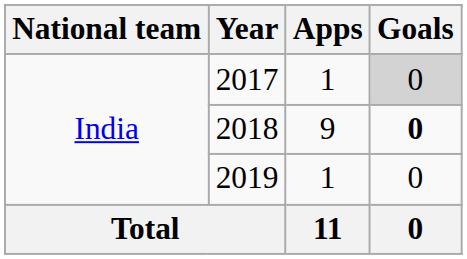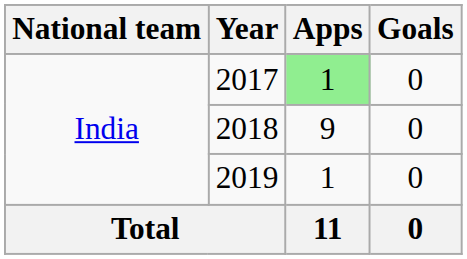(328, 79) no background -> (328, 79) lightgreen background
(415, 79) lightgrey background -> (415, 79) no background
(415, 128) bold -> (415, 128) normal
